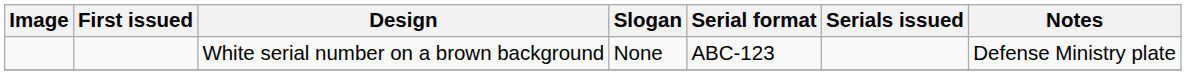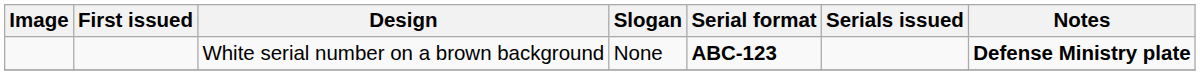(733, 53) normal -> (734, 53) bold
(1075, 53) normal -> (1082, 53) bold
